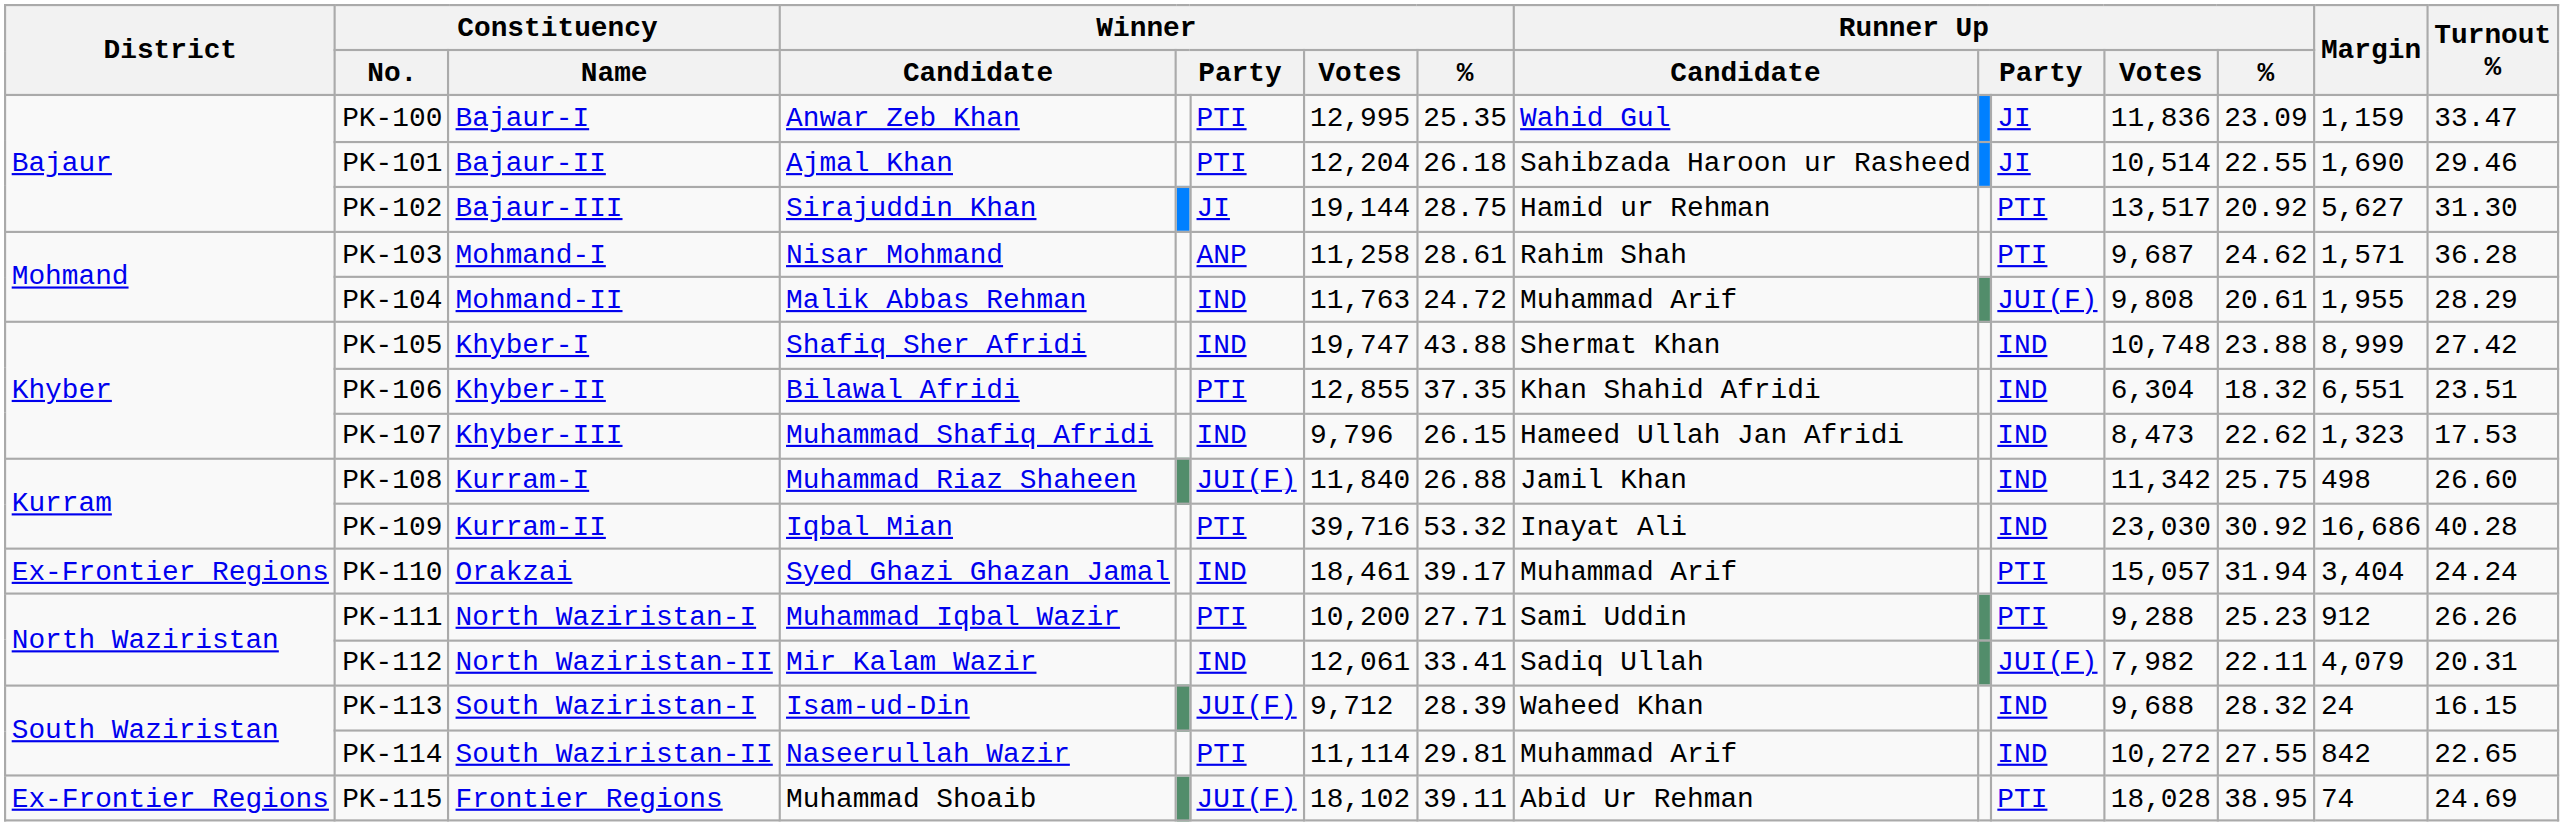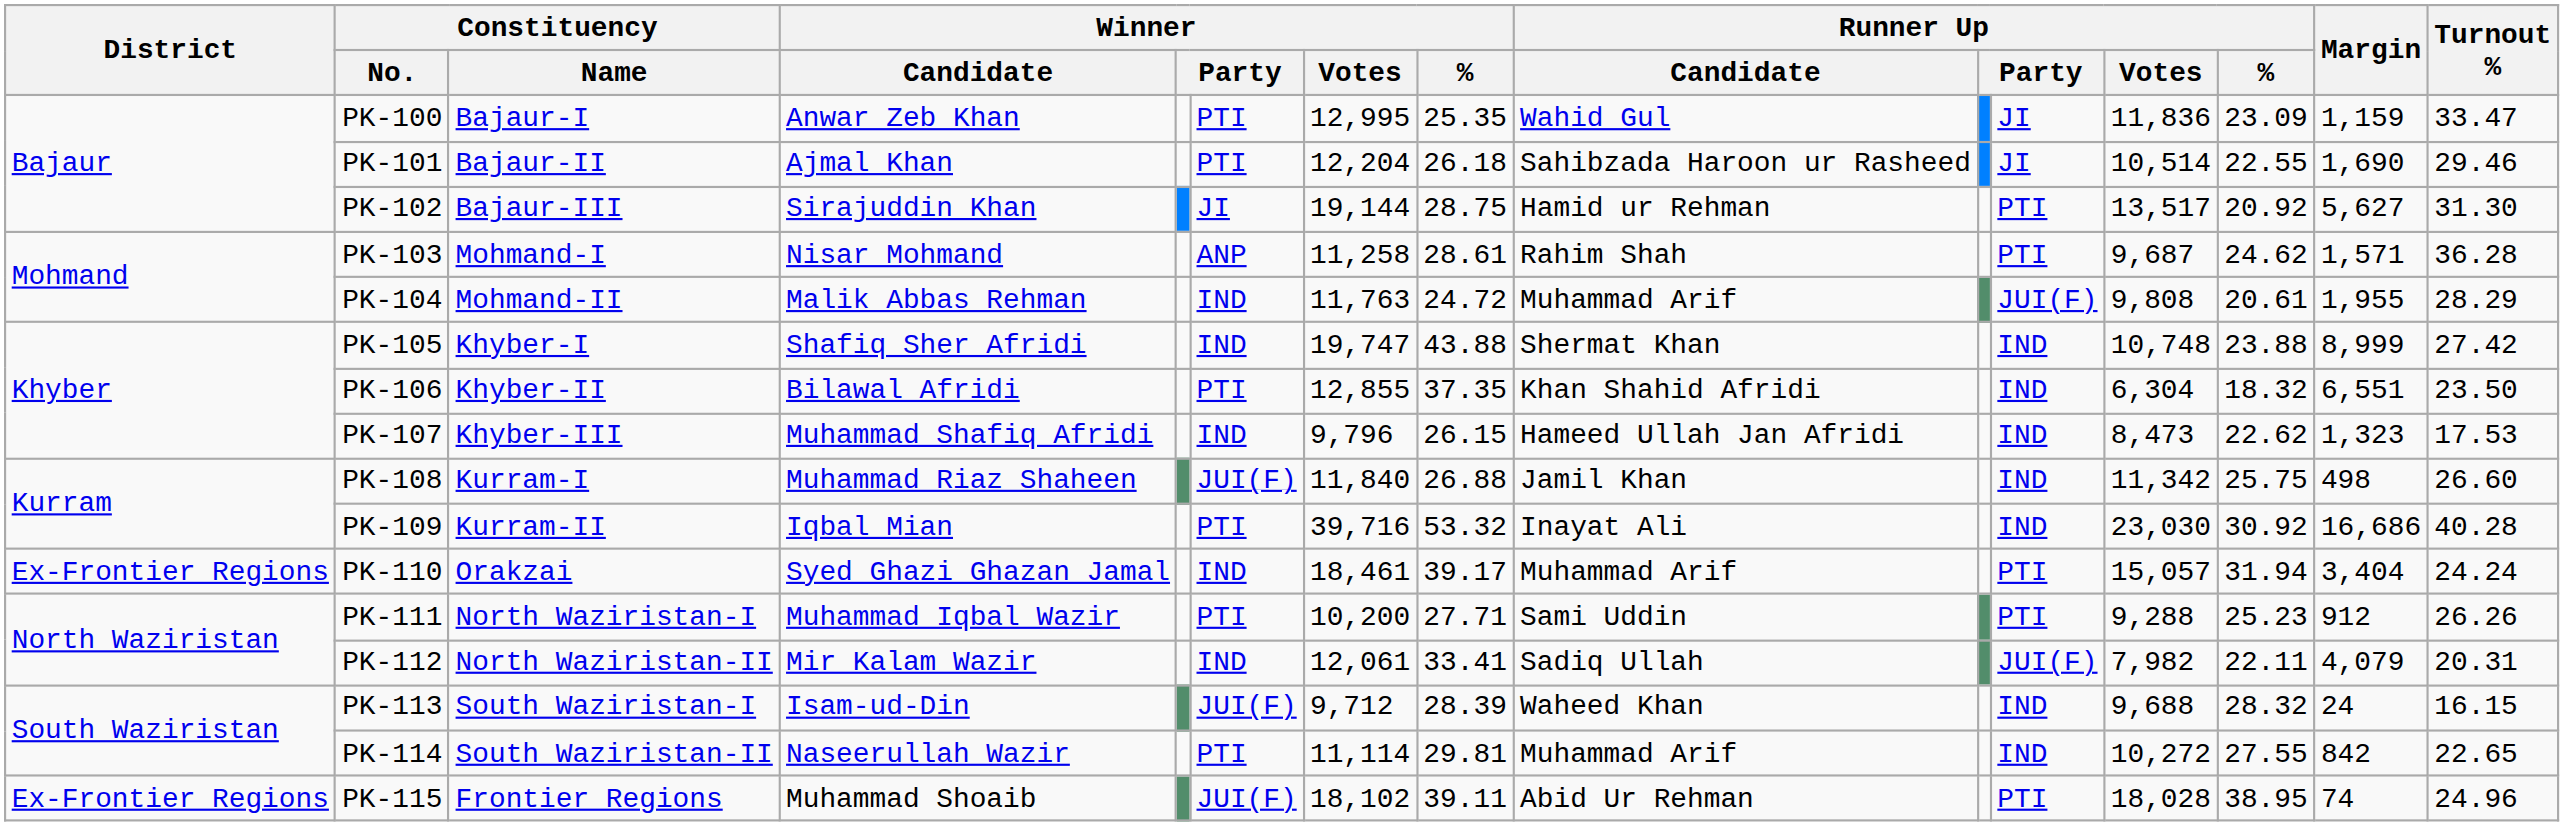(2476, 390) 23.51 -> (2476, 390) 23.50
(2476, 799) 24.69 -> (2476, 799) 24.96
